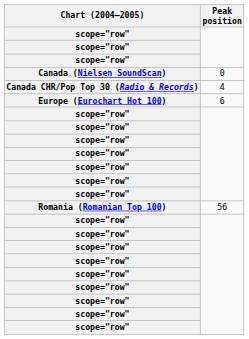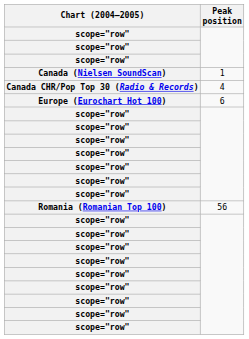(222, 74) 0 -> (222, 74) 1
